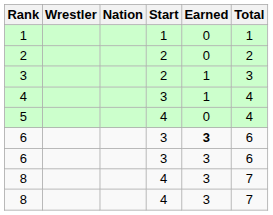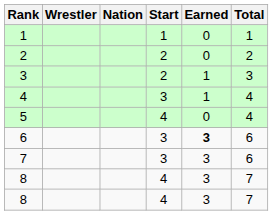(23, 158) 6 -> (23, 158) 7
